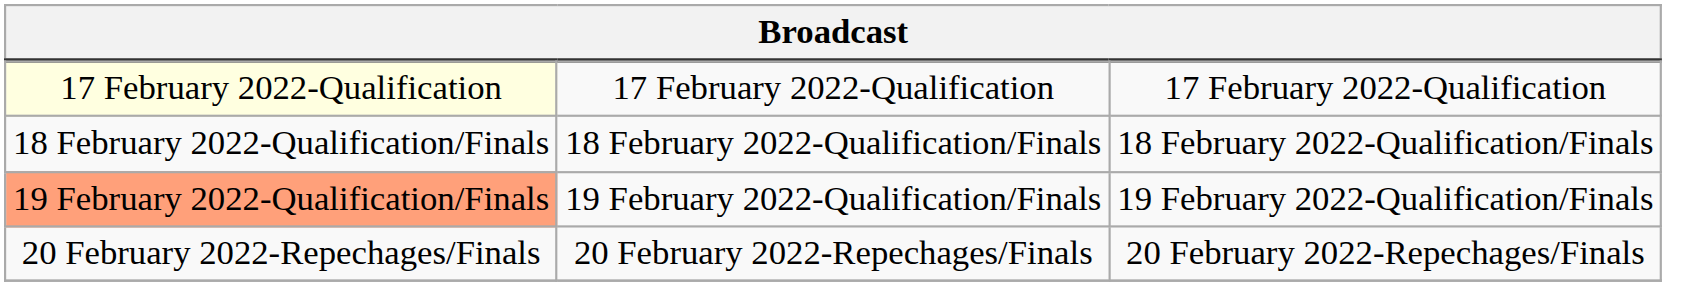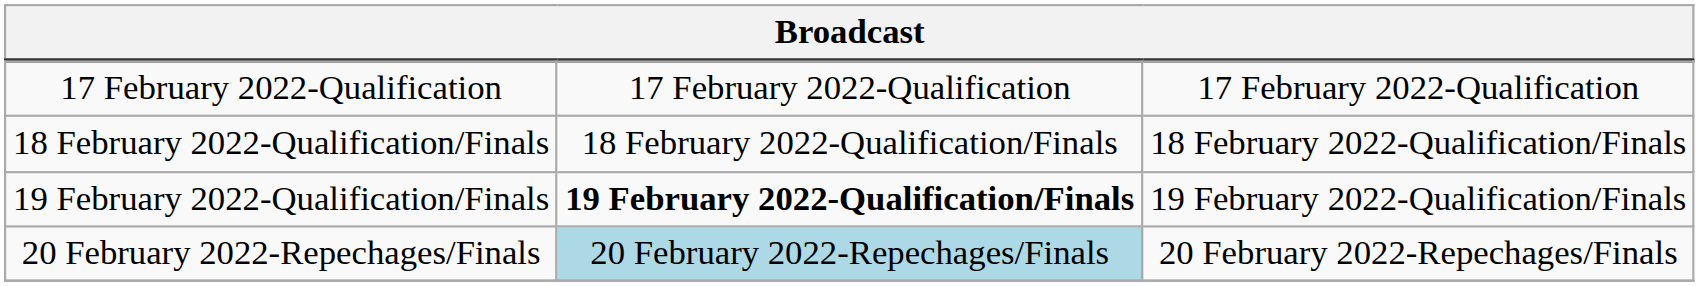(281, 88) lightyellow background -> (281, 88) no background
(281, 198) lightsalmon background -> (281, 198) no background
(833, 198) normal -> (850, 198) bold
(833, 253) no background -> (850, 253) lightblue background
